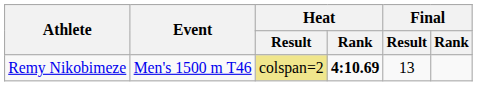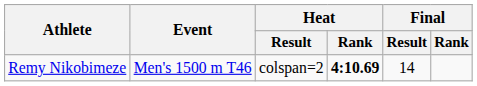(291, 68) khaki background -> (291, 68) no background
(407, 68) 13 -> (407, 68) 14
